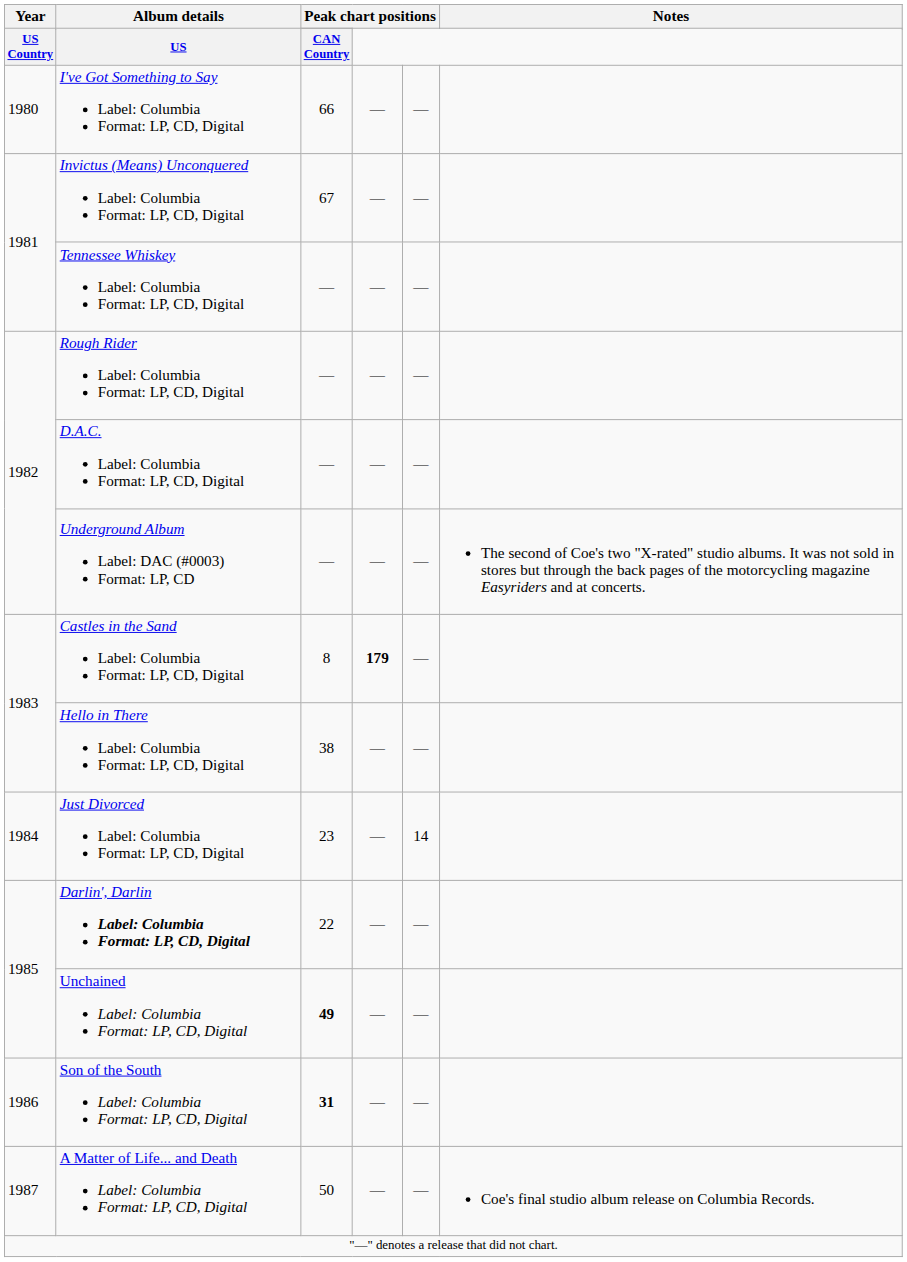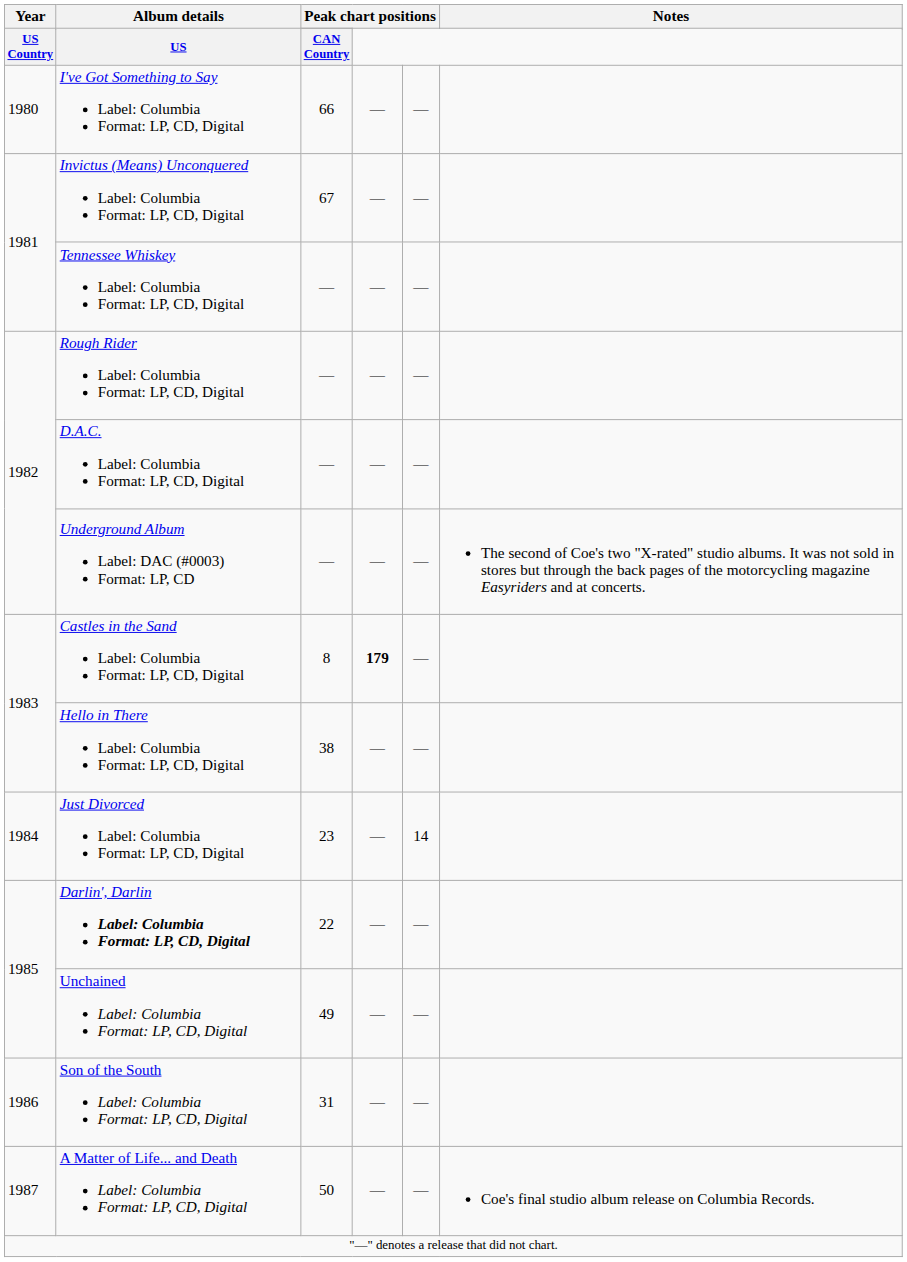(327, 1013) bold -> (327, 1013) normal
(327, 1102) bold -> (327, 1102) normal
